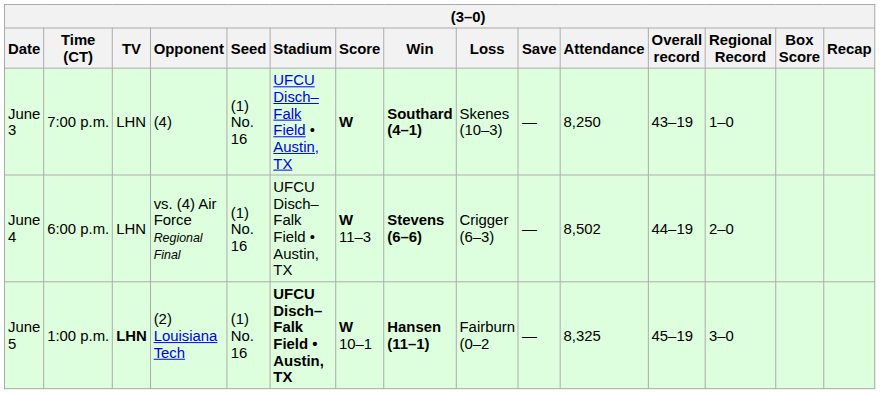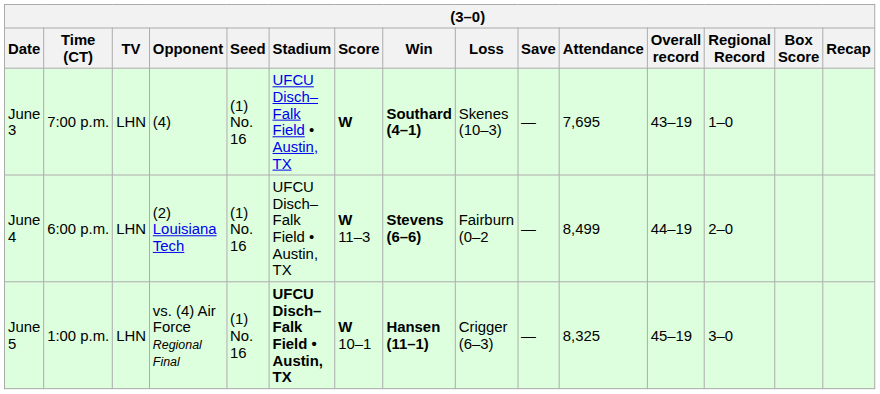(582, 122) 8,250 -> (581, 122) 7,695
(185, 229) vs. (4) Air Force Regional Final -> (185, 229) (2) Louisiana Tech
(484, 229) Crigger (6–3) -> (486, 229) Fairburn (0–2
(582, 229) 8,502 -> (581, 229) 8,499
(131, 336) bold -> (131, 336) normal
(186, 336) (2) Louisiana Tech -> (184, 336) vs. (4) Air Force Regional Final
(487, 336) Fairburn (0–2 -> (483, 336) Crigger (6–3)
